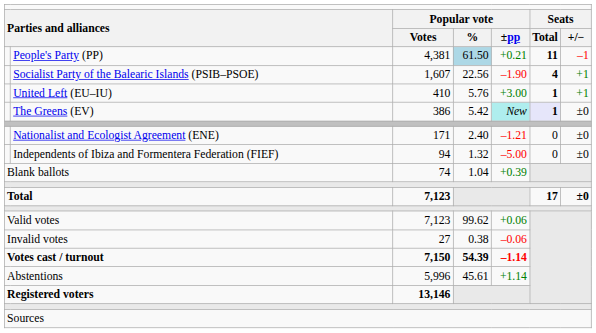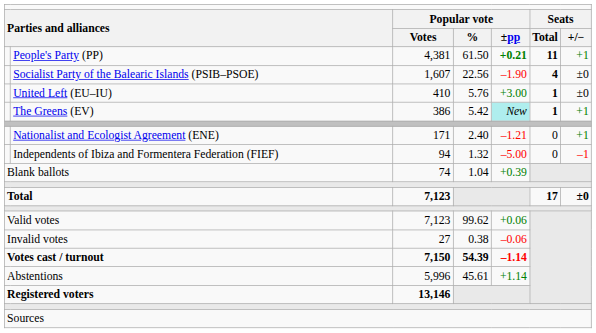(476, 56) lightblue background -> (476, 56) no background
(513, 56) normal -> (513, 56) bold
(583, 56) –1 -> (583, 56) +1
(583, 74) +1 -> (583, 74) ±0
(583, 93) +1 -> (583, 93) ±0
(555, 111) lavender background -> (555, 111) no background
(583, 111) ±0 -> (583, 111) +1
(583, 135) ±0 -> (583, 135) +1
(583, 154) ±0 -> (583, 154) –1
